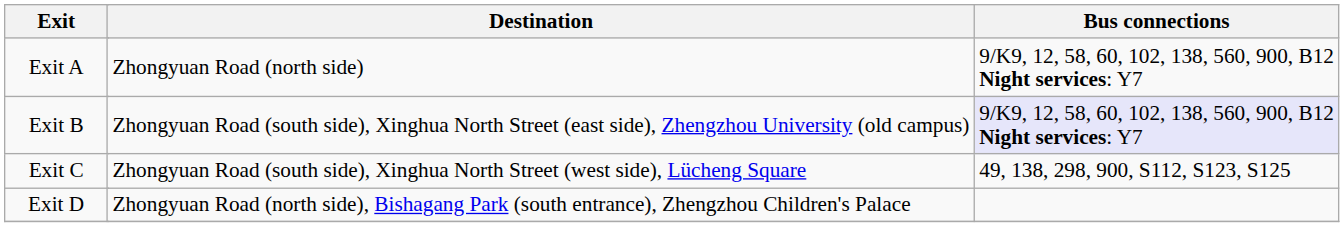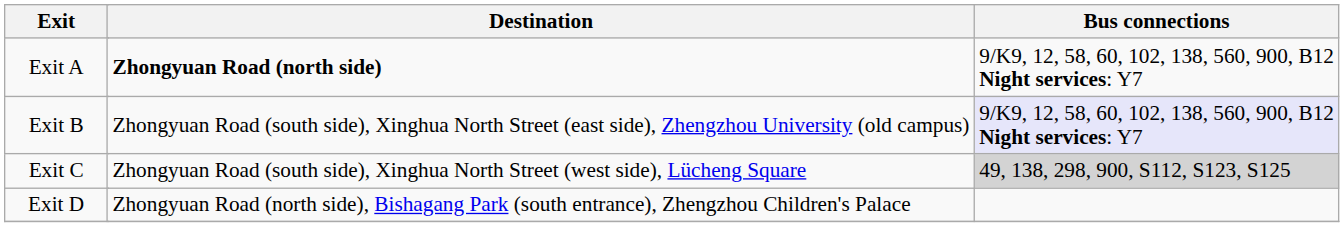(238, 67) normal -> (247, 67) bold
(1135, 170) no background -> (1135, 170) lightgrey background
